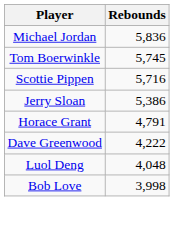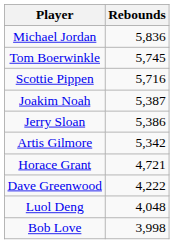+ row: (55, 100)
+ row: (55, 143)
(151, 121) 4,791 -> (151, 164) 4,721
